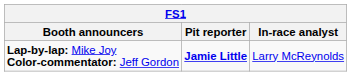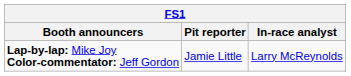(216, 56) bold -> (213, 56) normal
